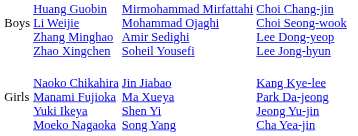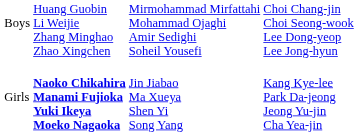(76, 103) normal -> (79, 103) bold
